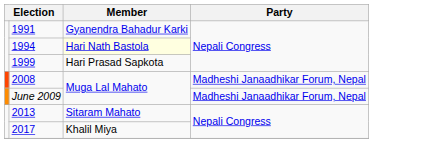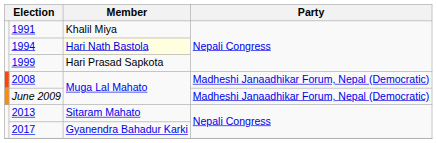(127, 29) Gyanendra Bahadur Karki -> (91, 29) Khalil Miya
(279, 79) Madheshi Janaadhikar Forum, Nepal -> (311, 79) Madheshi Janaadhikar Forum, Nepal (Democratic)
(279, 96) Madheshi Janaadhikar Forum, Nepal -> (311, 96) Madheshi Janaadhikar Forum, Nepal (Democratic)
(91, 130) Khalil Miya -> (127, 130) Gyanendra Bahadur Karki
